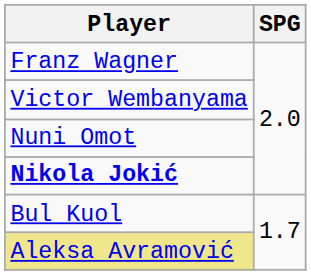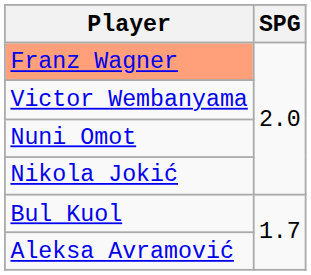(94, 62) no background -> (94, 62) lightsalmon background
(94, 176) bold -> (94, 176) normal
(122, 251) khaki background -> (122, 251) no background
